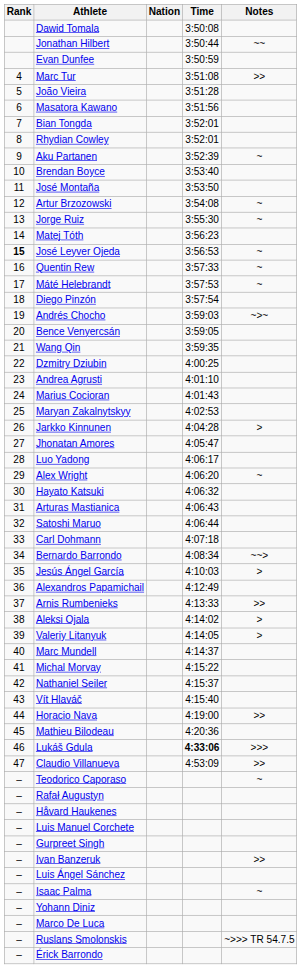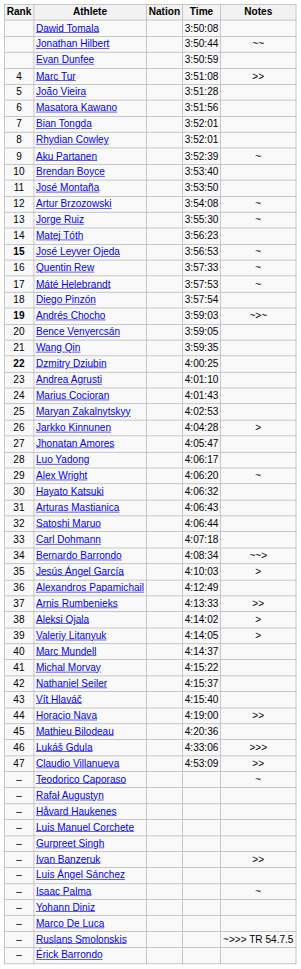(19, 316) normal -> (19, 316) bold
(19, 364) normal -> (19, 364) bold
(202, 747) bold -> (202, 747) normal
